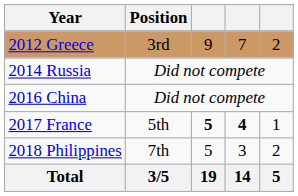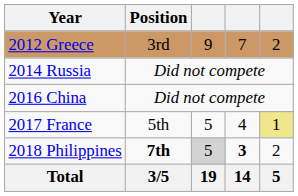(208, 124) bold -> (208, 124) normal
(242, 124) bold -> (242, 124) normal
(276, 124) no background -> (276, 124) khaki background
(158, 151) normal -> (158, 151) bold
(208, 151) no background -> (208, 151) lightgrey background
(242, 151) normal -> (242, 151) bold
